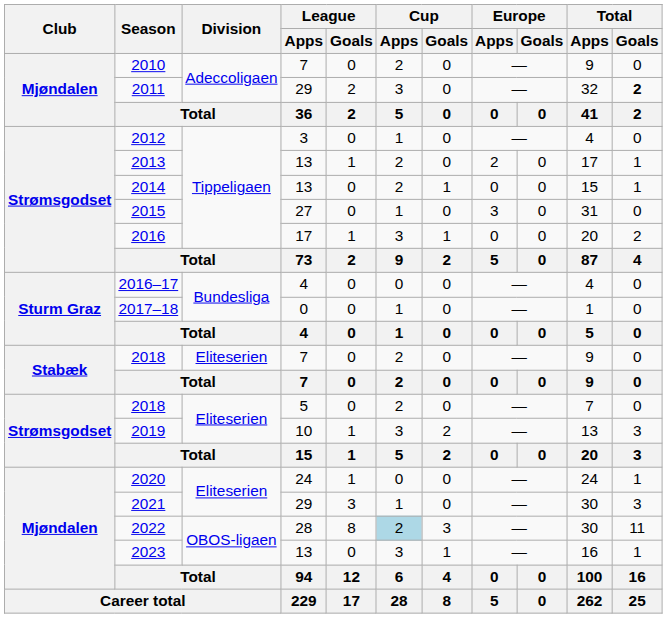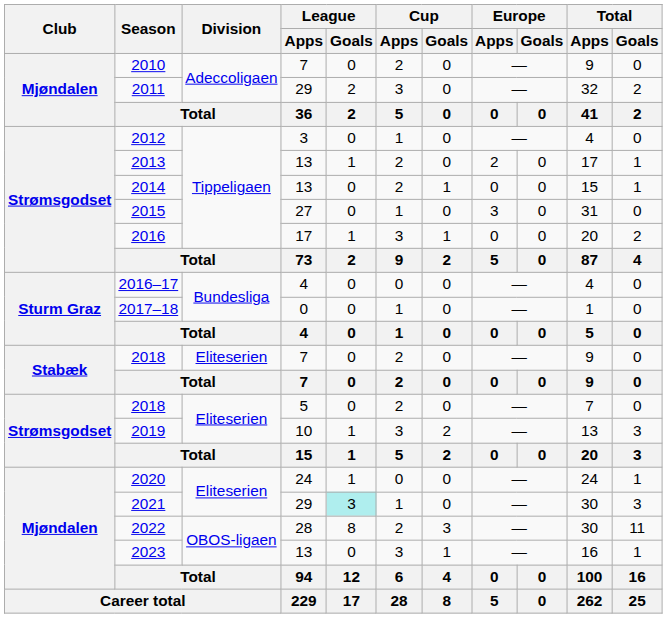(637, 89) bold -> (637, 89) normal
(351, 503) no background -> (351, 503) paleturquoise background
(399, 528) lightblue background -> (399, 528) no background
